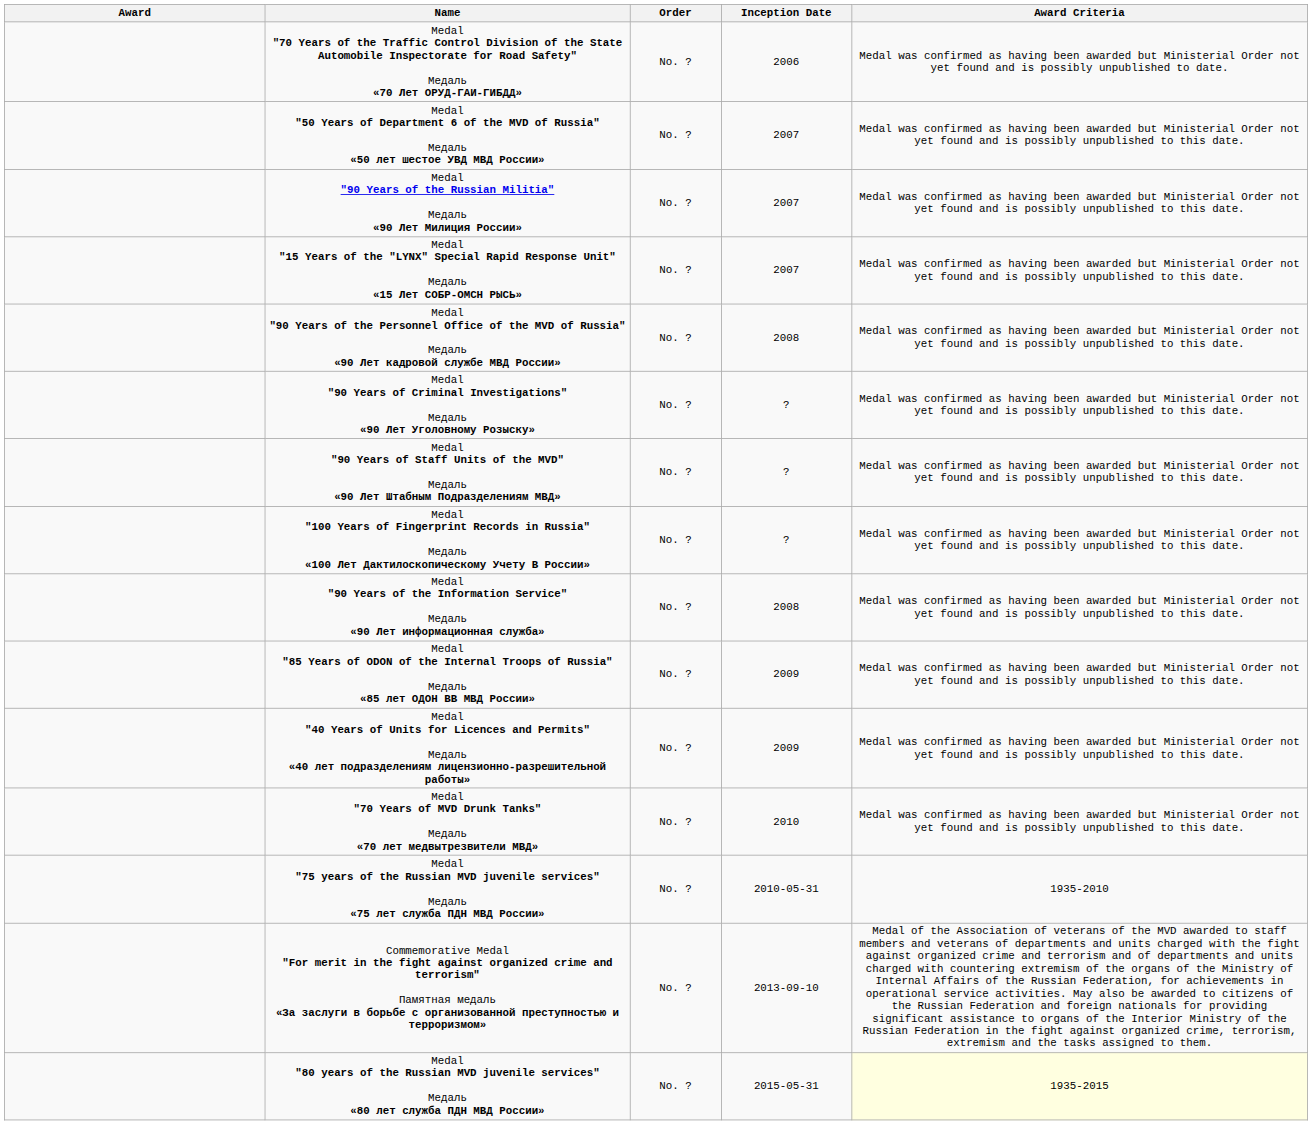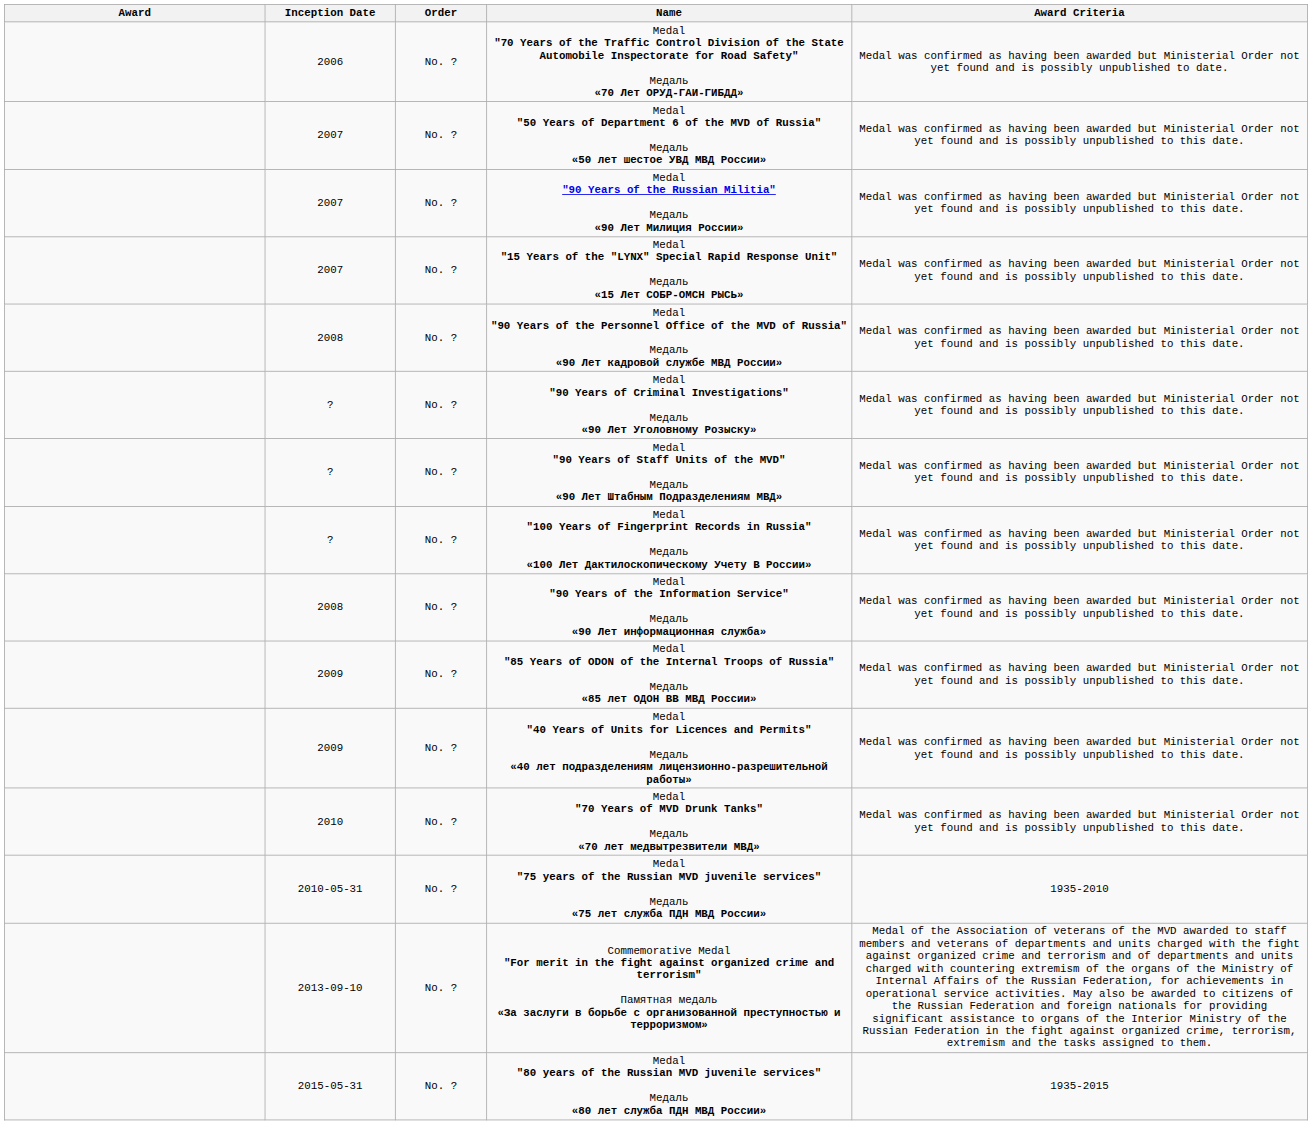columns swapped: (447, 13) <-> (786, 13)
(1079, 1086) lightyellow background -> (1079, 1086) no background
